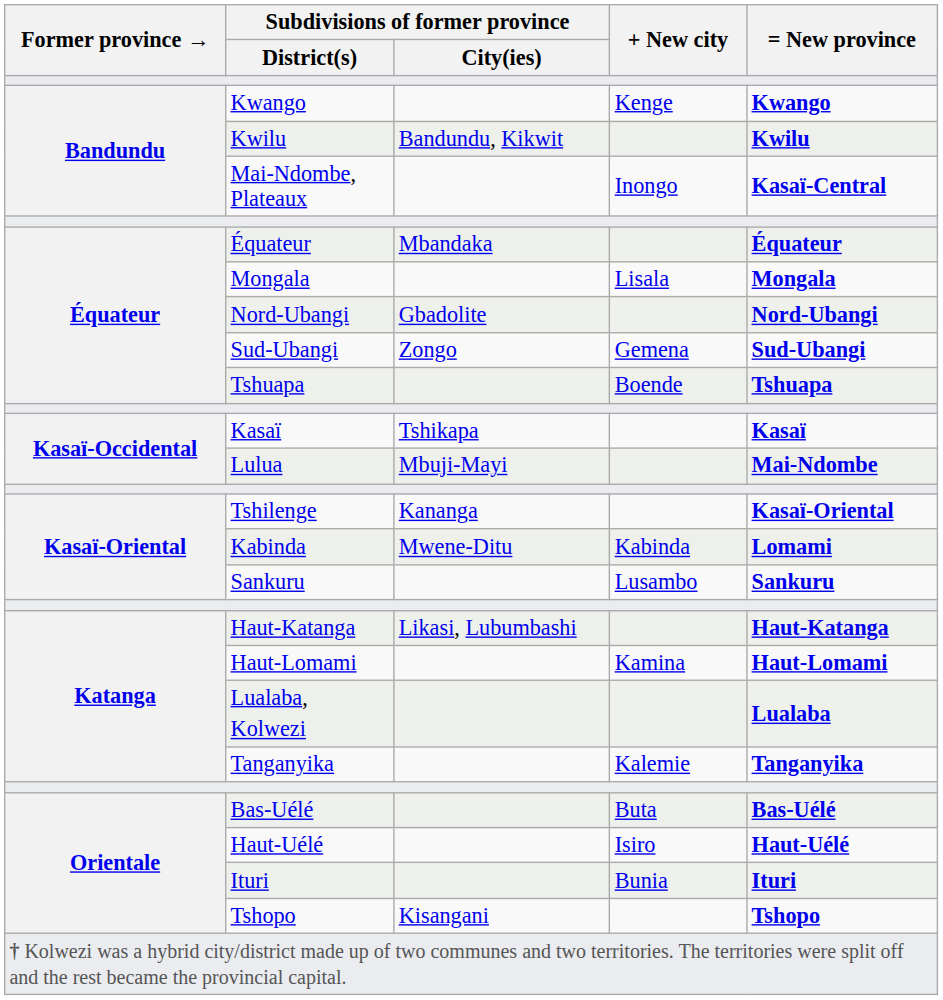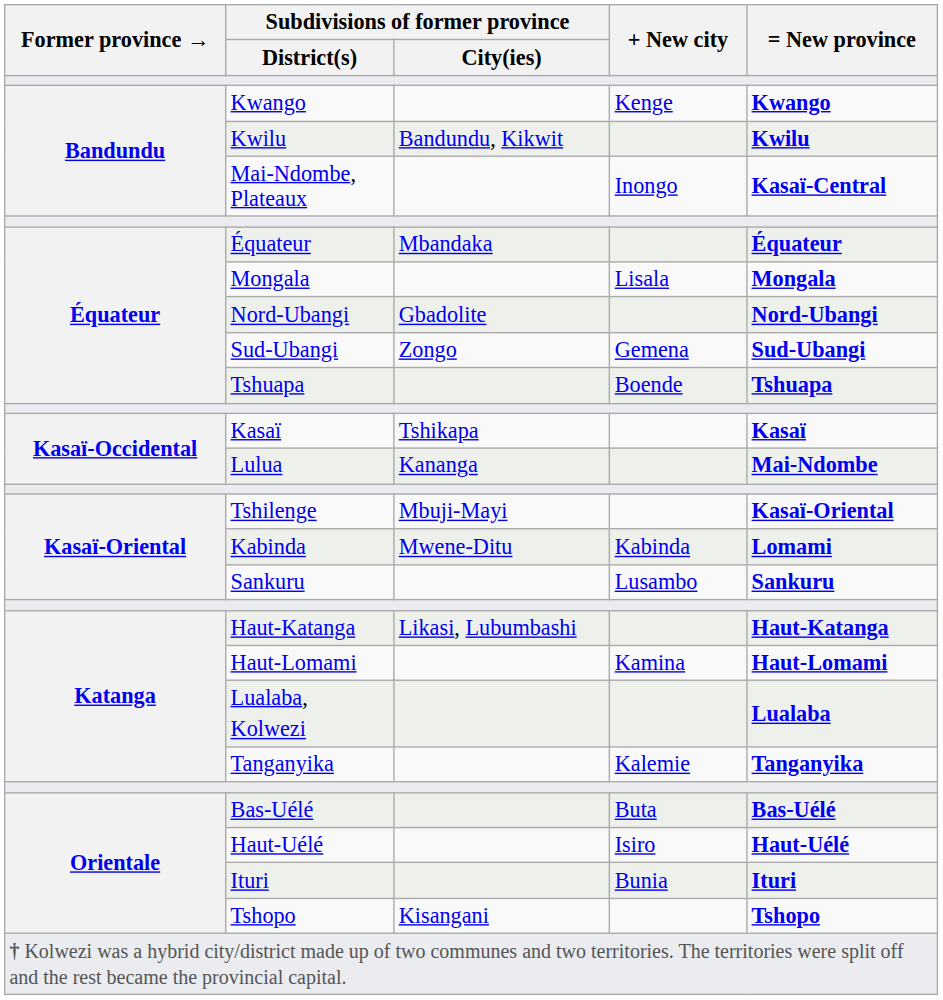(453, 465) Mbuji-Mayi -> (438, 465) Kananga
(438, 511) Kananga -> (453, 511) Mbuji-Mayi
